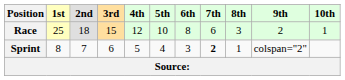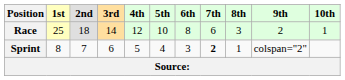(111, 30) 15 -> (111, 30) 14
